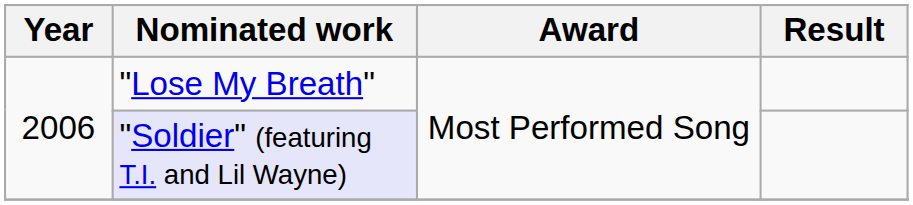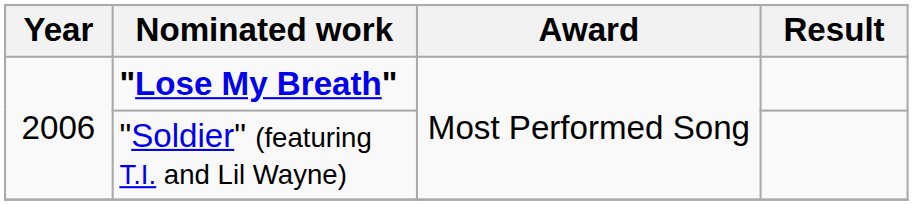(247, 83) normal -> (258, 83) bold
(246, 154) lavender background -> (246, 154) no background
